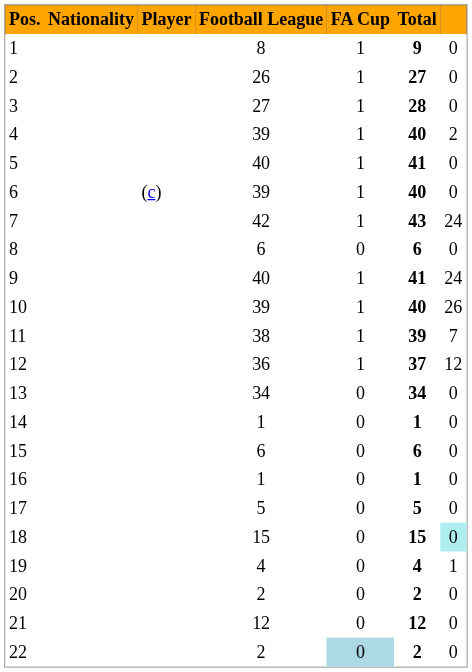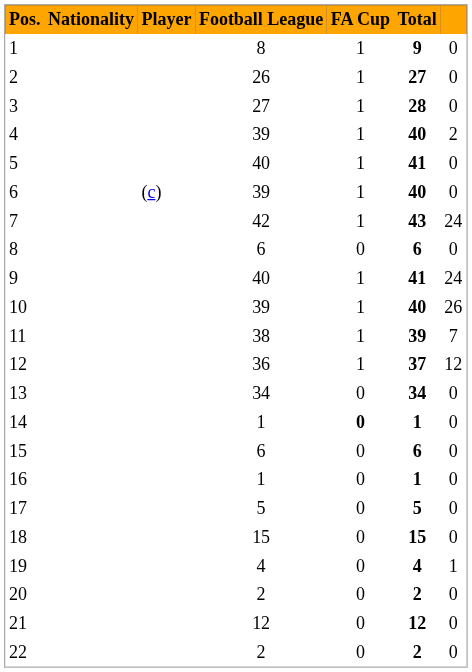(360, 422) normal -> (360, 422) bold
(453, 536) paleturquoise background -> (453, 536) no background
(360, 652) lightblue background -> (360, 652) no background
